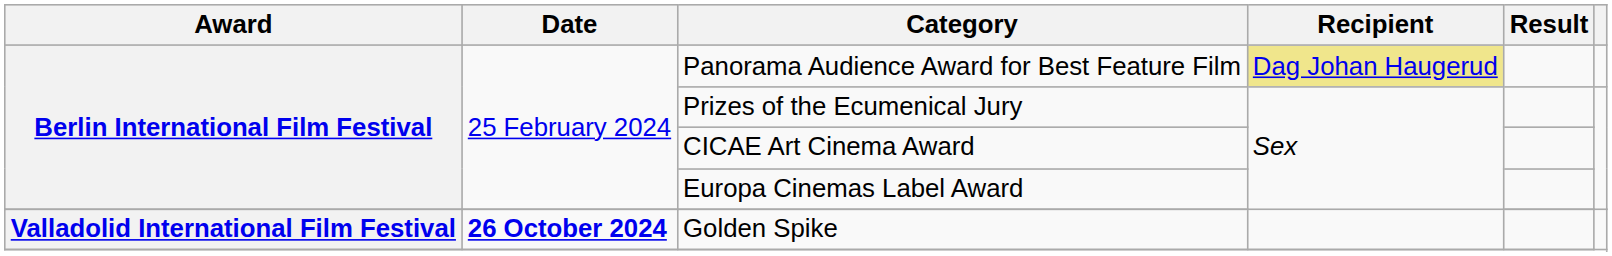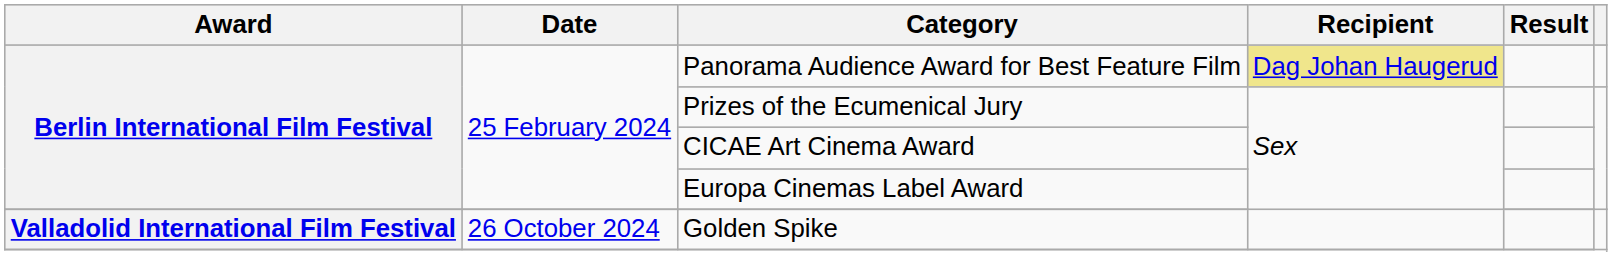(567, 229) bold -> (564, 229) normal
